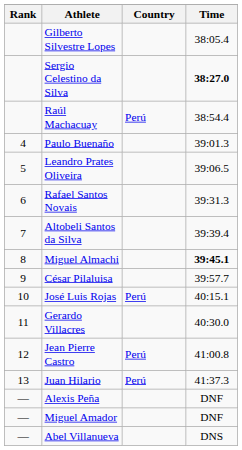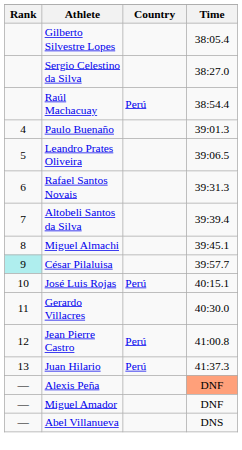(212, 78) bold -> (212, 71) normal
(212, 258) bold -> (212, 245) normal
(23, 277) no background -> (23, 264) paleturquoise background
(212, 398) no background -> (212, 385) lightsalmon background
